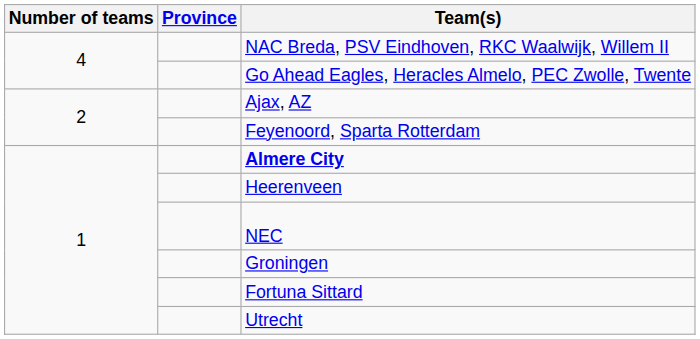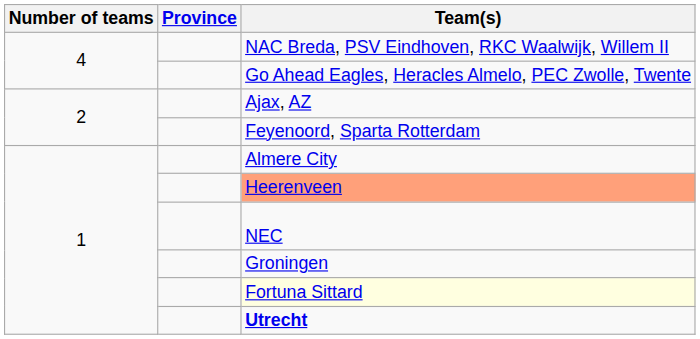(294, 159) bold -> (291, 159) normal
(294, 187) no background -> (294, 187) lightsalmon background
(304, 292) no background -> (304, 292) lightyellow background
(274, 320) normal -> (276, 320) bold
